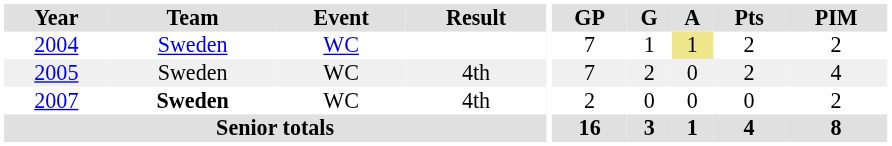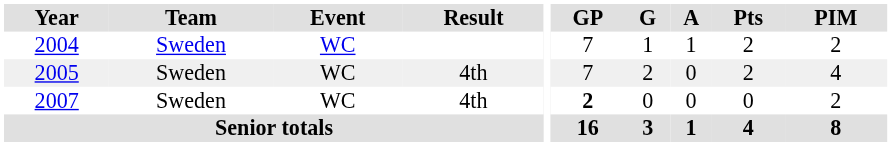(692, 45) khaki background -> (691, 45) no background
(193, 100) bold -> (191, 100) normal
(590, 100) normal -> (588, 100) bold
